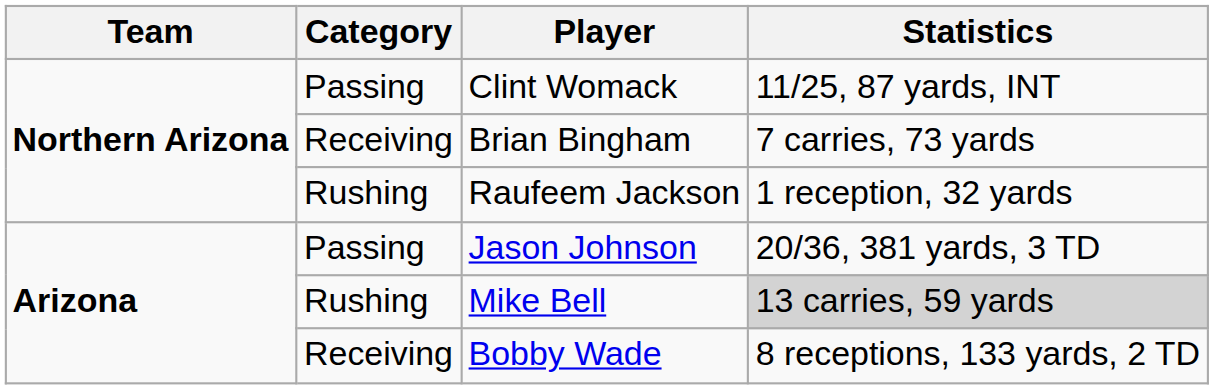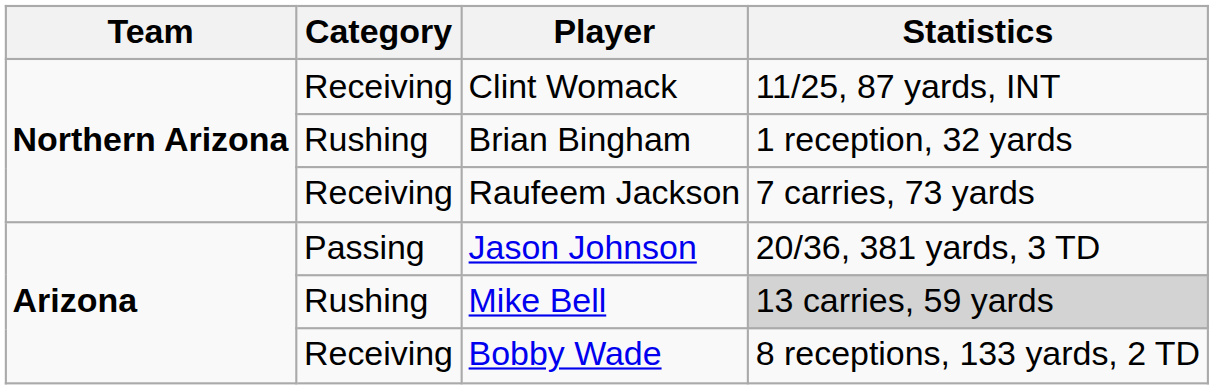(364, 86) Passing -> (378, 86) Receiving
(378, 139) Receiving -> (366, 139) Rushing
(895, 139) 7 carries, 73 yards -> (914, 139) 1 reception, 32 yards
(366, 193) Rushing -> (378, 193) Receiving
(914, 193) 1 reception, 32 yards -> (895, 193) 7 carries, 73 yards
